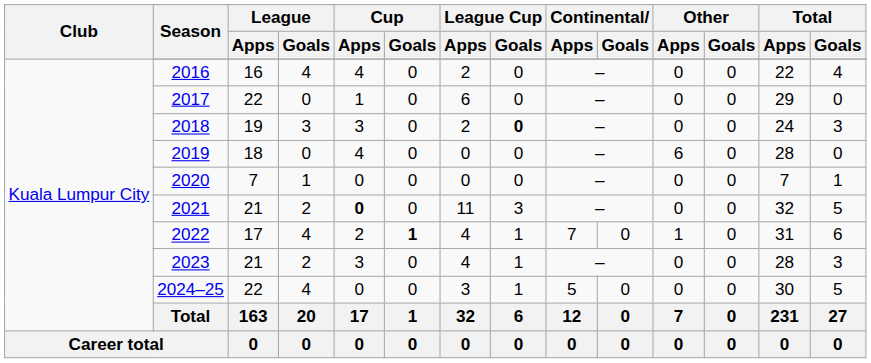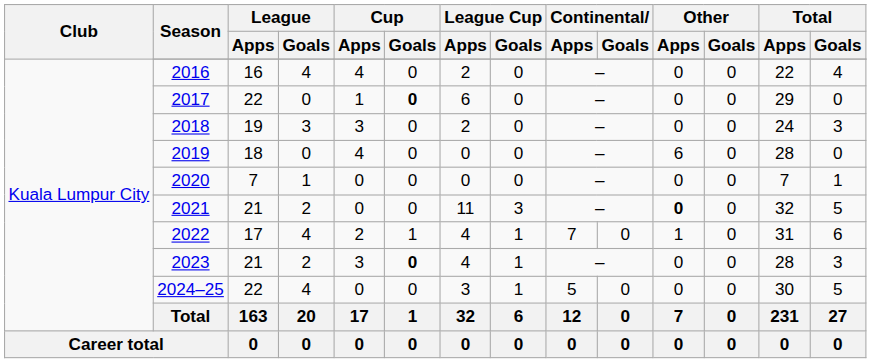(412, 99) normal -> (412, 99) bold
(519, 126) bold -> (519, 126) normal
(359, 208) bold -> (359, 208) normal
(678, 208) normal -> (678, 208) bold
(412, 235) bold -> (412, 235) normal
(412, 262) normal -> (412, 262) bold
